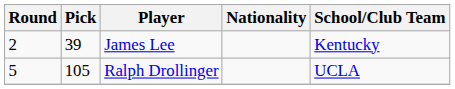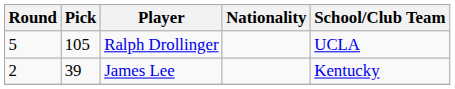rows swapped: (139, 44) <-> (161, 71)
